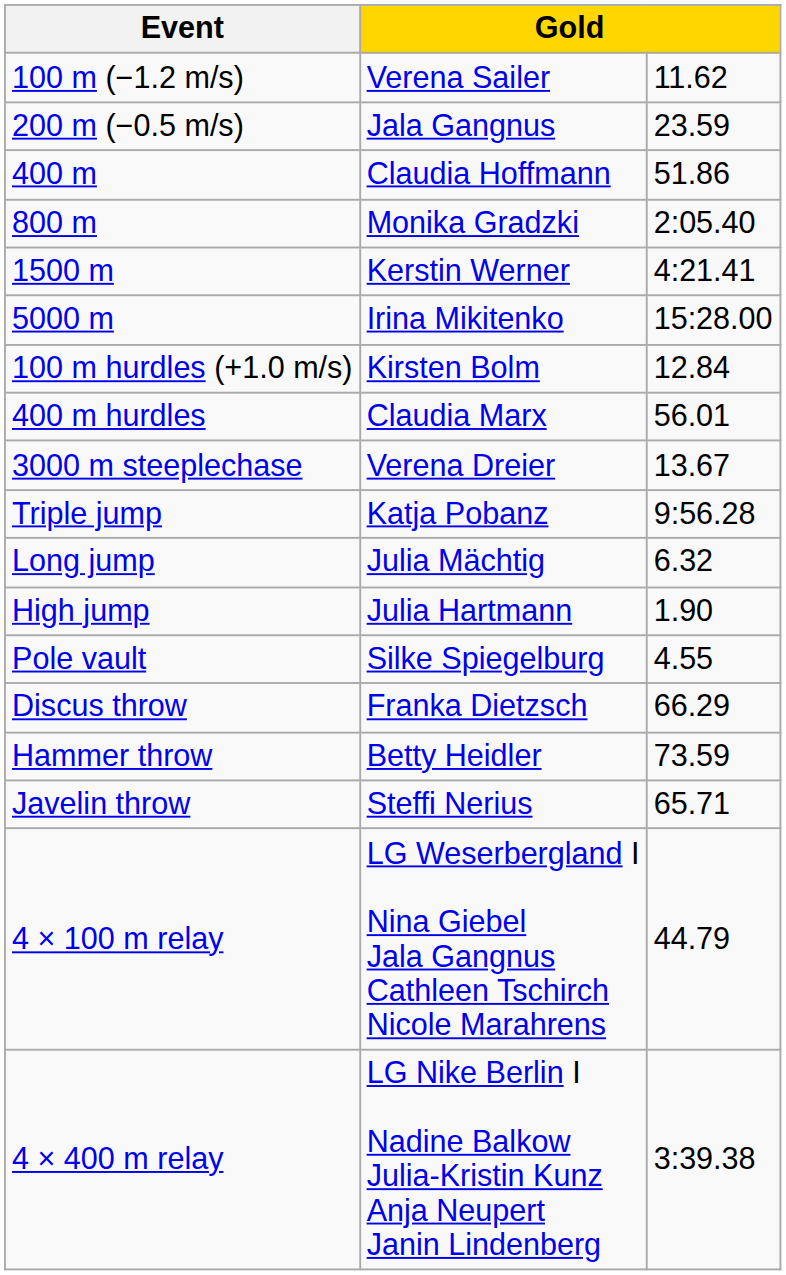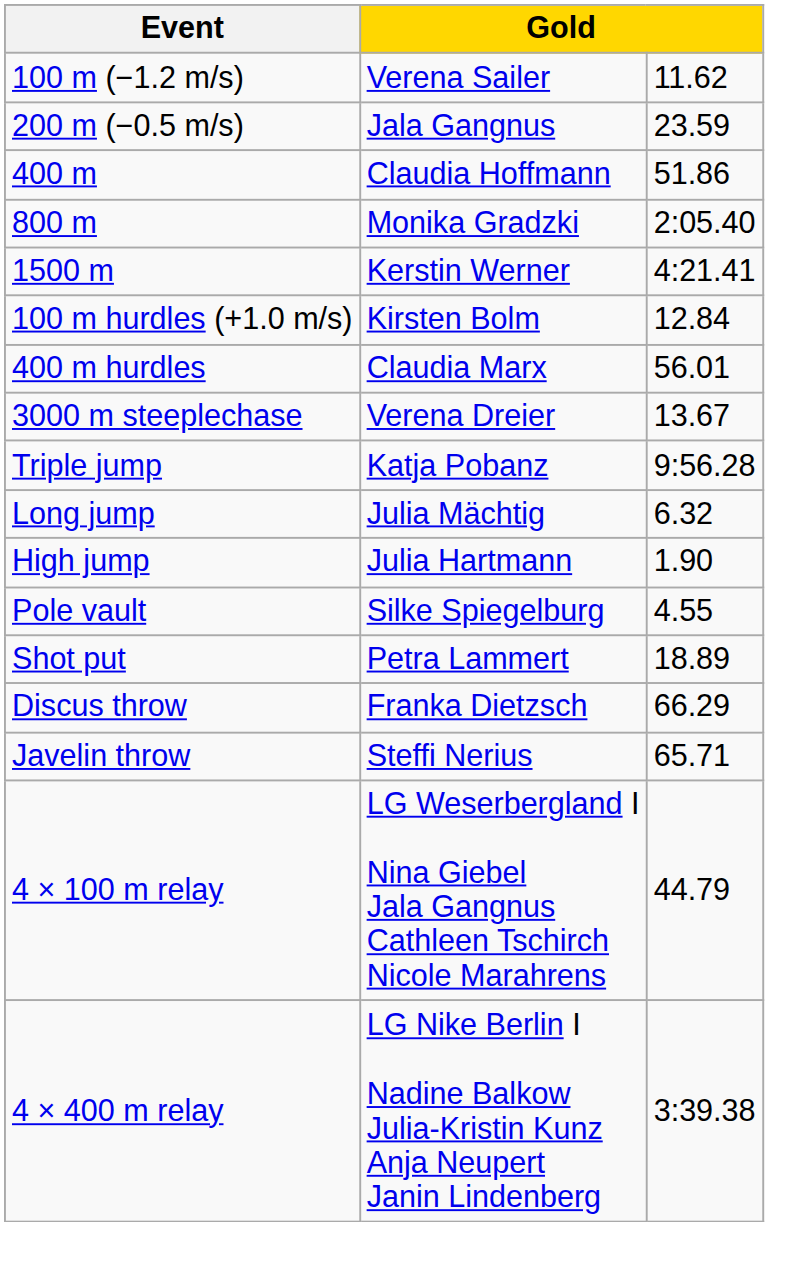- row: (63, 319)
+ row: (69, 658)
- row: (112, 755)
